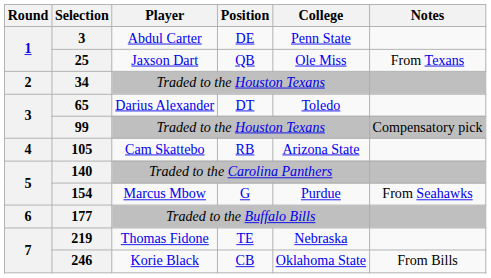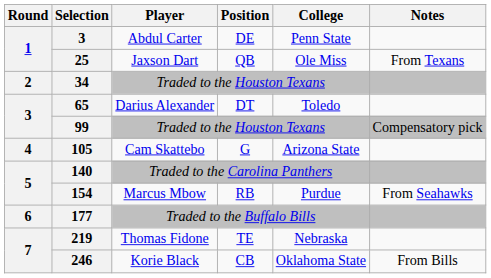(245, 149) RB -> (245, 149) G
(245, 194) G -> (245, 194) RB
